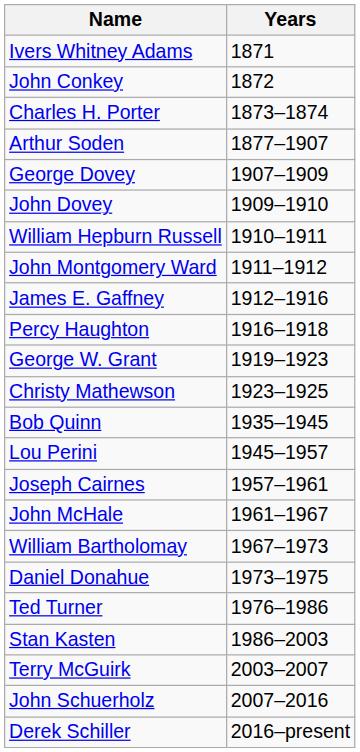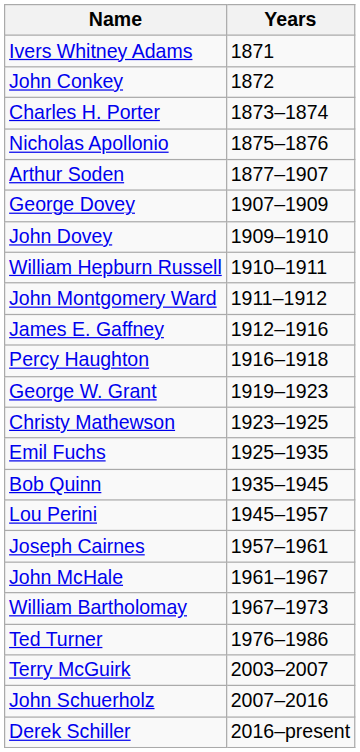+ row: (89, 143)
+ row: (57, 453)
- row: (79, 577)
- row: (62, 639)
